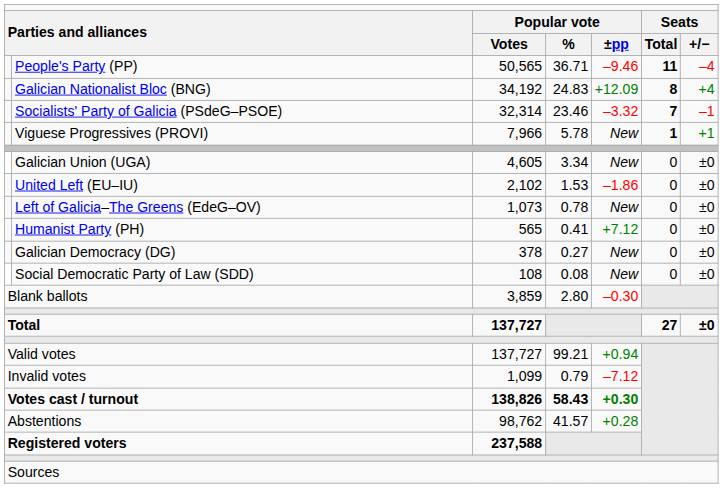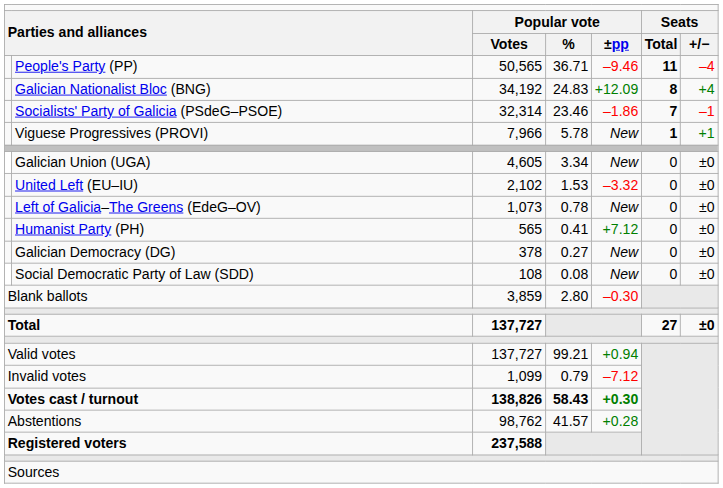(621, 111) –3.32 -> (621, 111) –1.86
(621, 184) –1.86 -> (621, 184) –3.32
